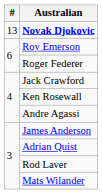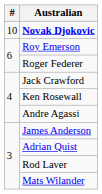(12, 30) 13 -> (12, 30) 10
